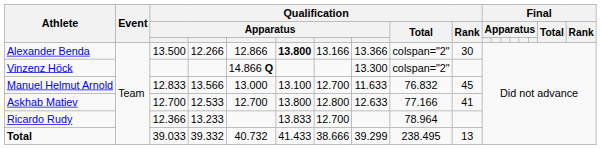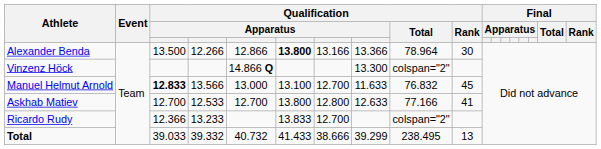(421, 51) colspan="2" -> (421, 51) 78.964
(169, 85) normal -> (169, 85) bold
(421, 120) 78.964 -> (421, 120) colspan="2"
